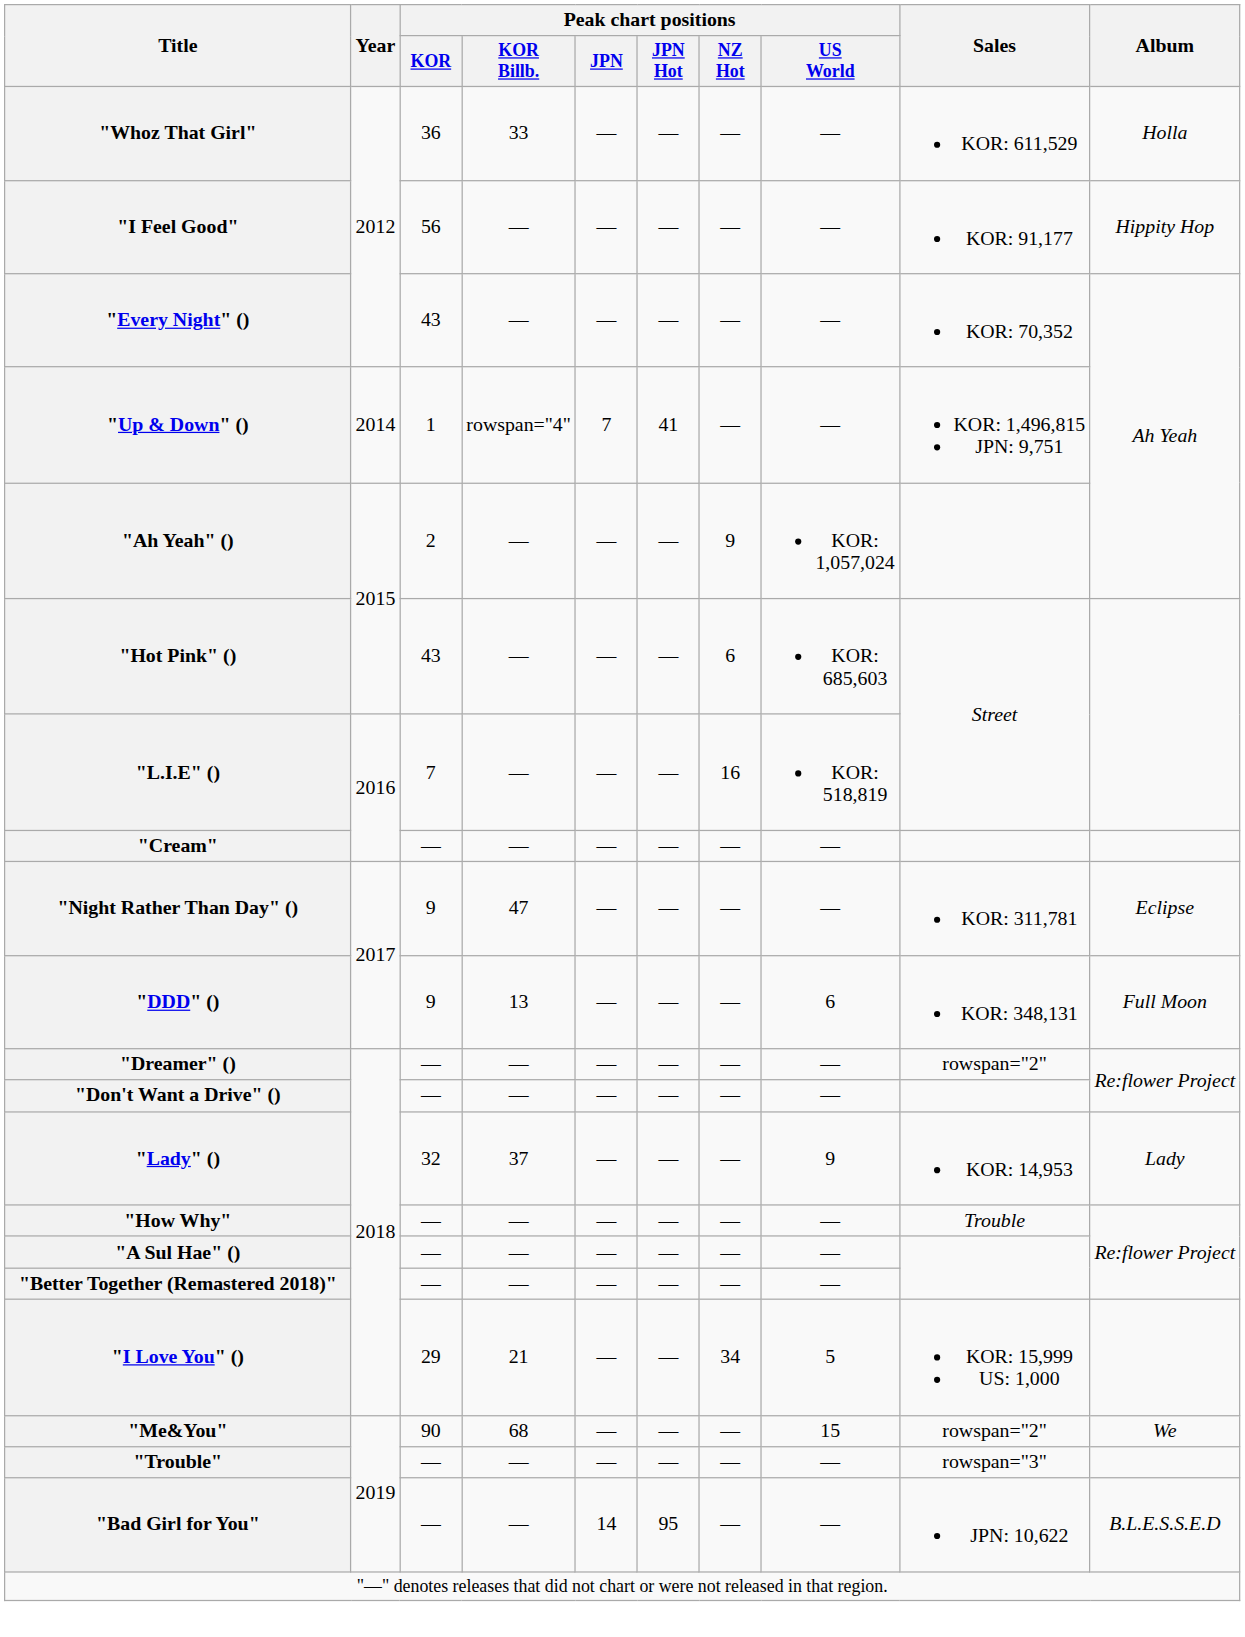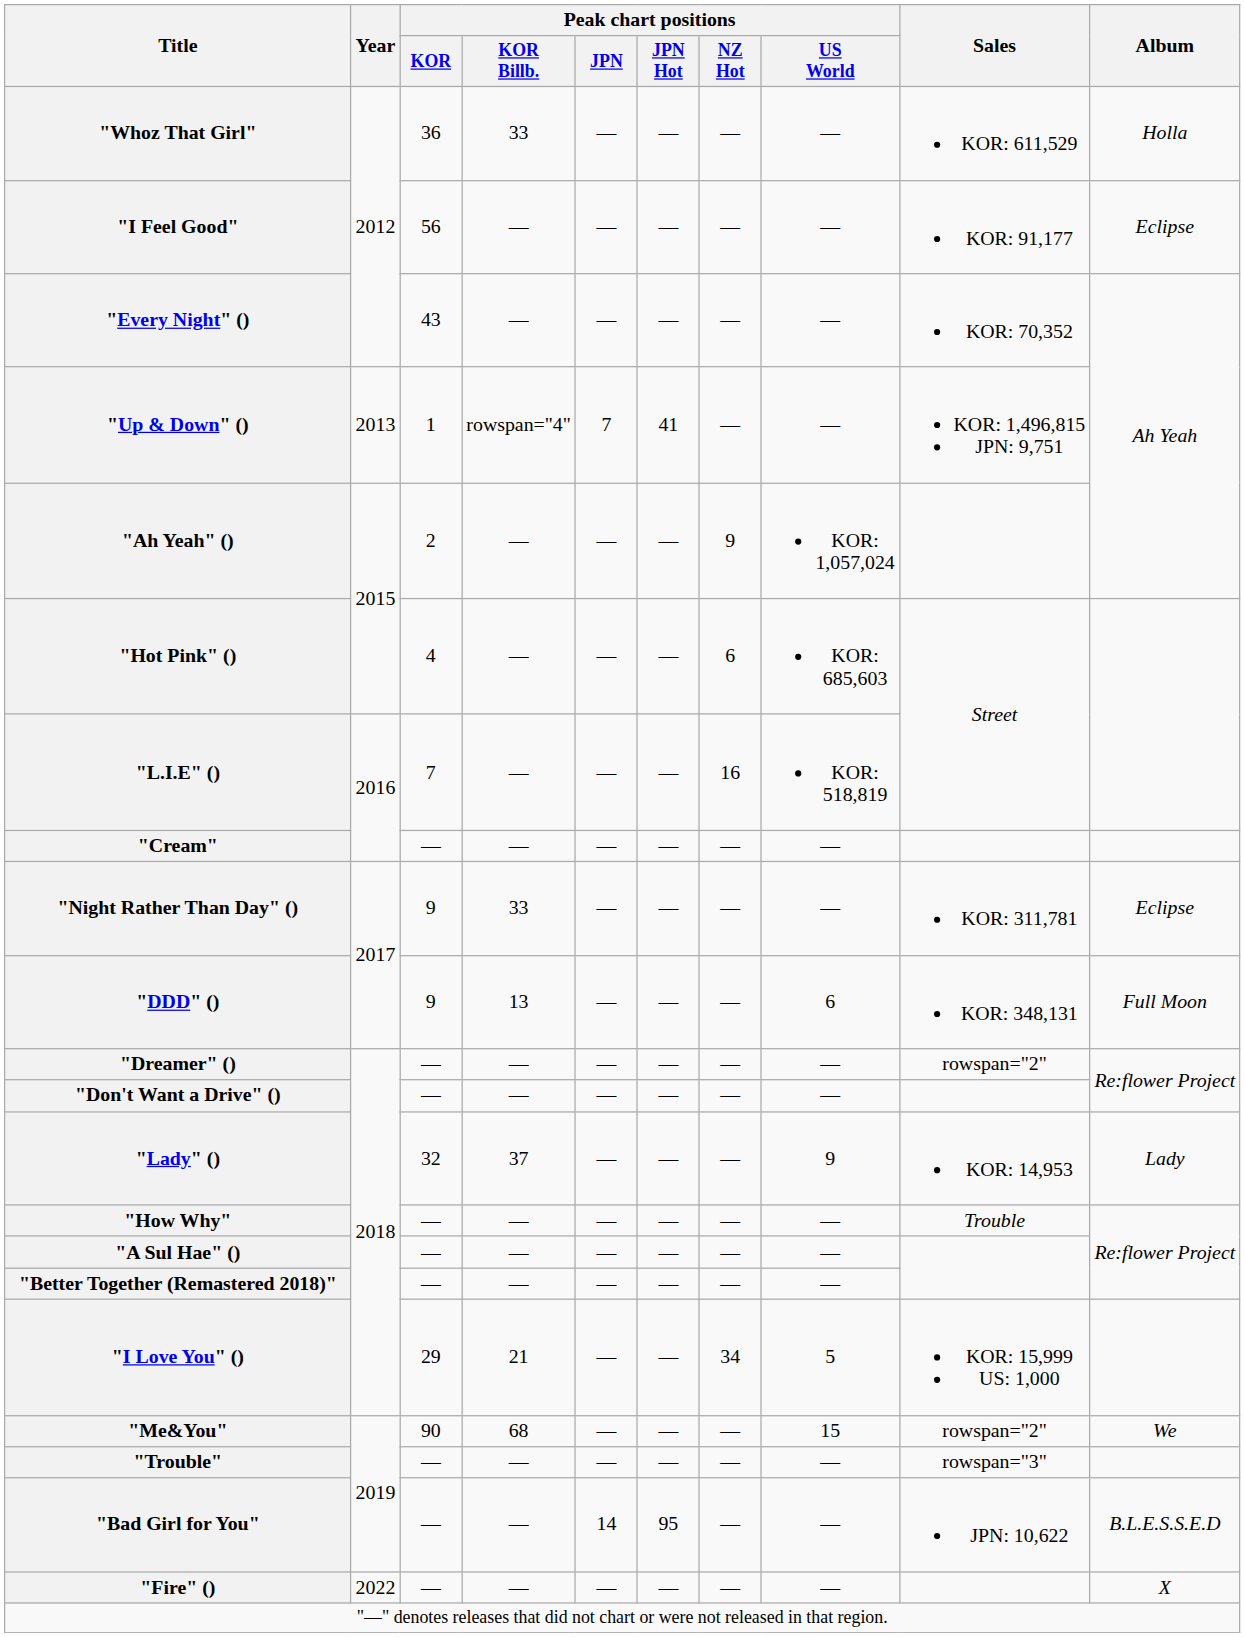(1165, 226) Hippity Hop -> (1165, 226) Eclipse
(375, 424) 2014 -> (375, 424) 2013
(431, 656) 43 -> (431, 656) 4
(519, 908) 47 -> (519, 908) 33
+ row: (178, 1587)
